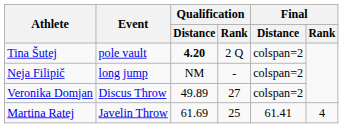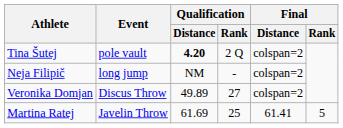(322, 113) 4 -> (322, 113) 5
